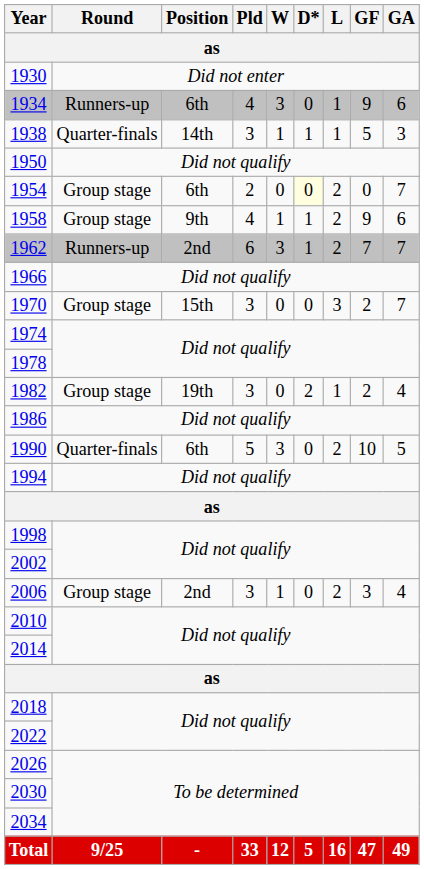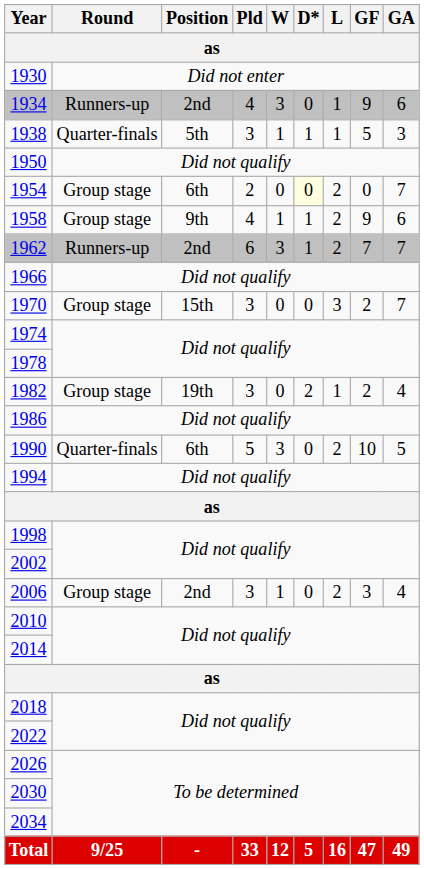(197, 104) 6th -> (197, 104) 2nd
(197, 133) 14th -> (197, 133) 5th
